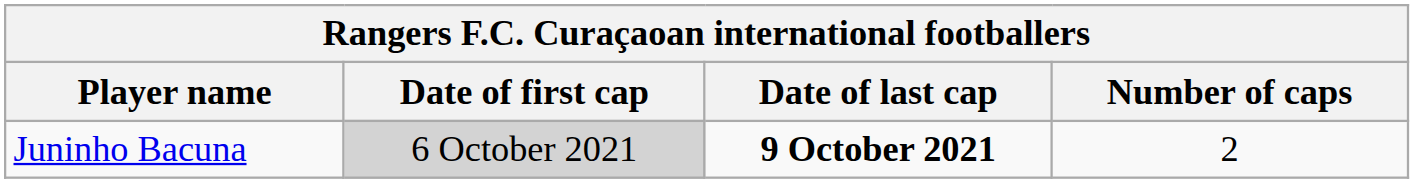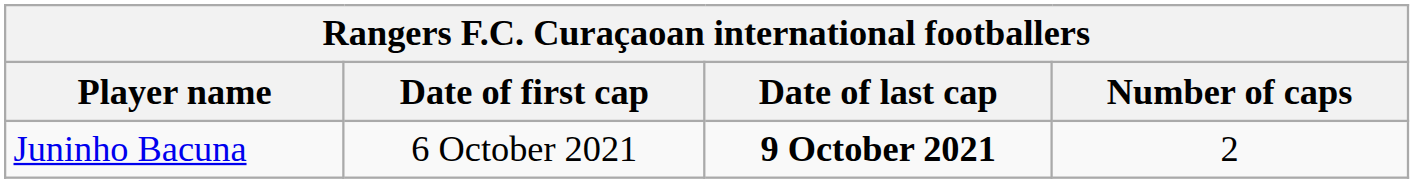(524, 148) lightgrey background -> (524, 148) no background
